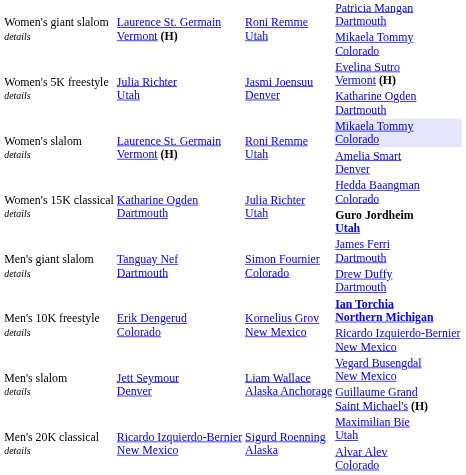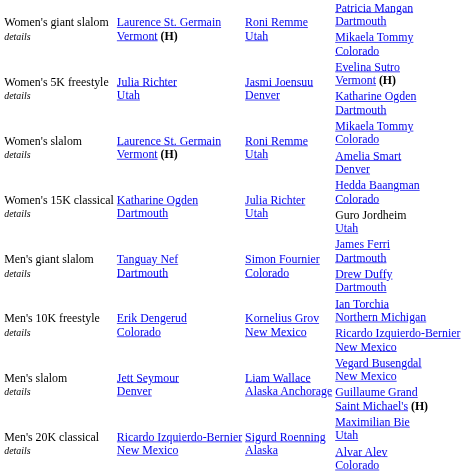(374, 133) lavender background -> (374, 133) no background
(374, 221) bold -> (371, 221) normal
(384, 310) bold -> (381, 310) normal
